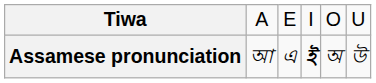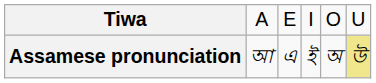(311, 55) bold -> (311, 55) normal
(358, 55) no background -> (358, 55) khaki background
